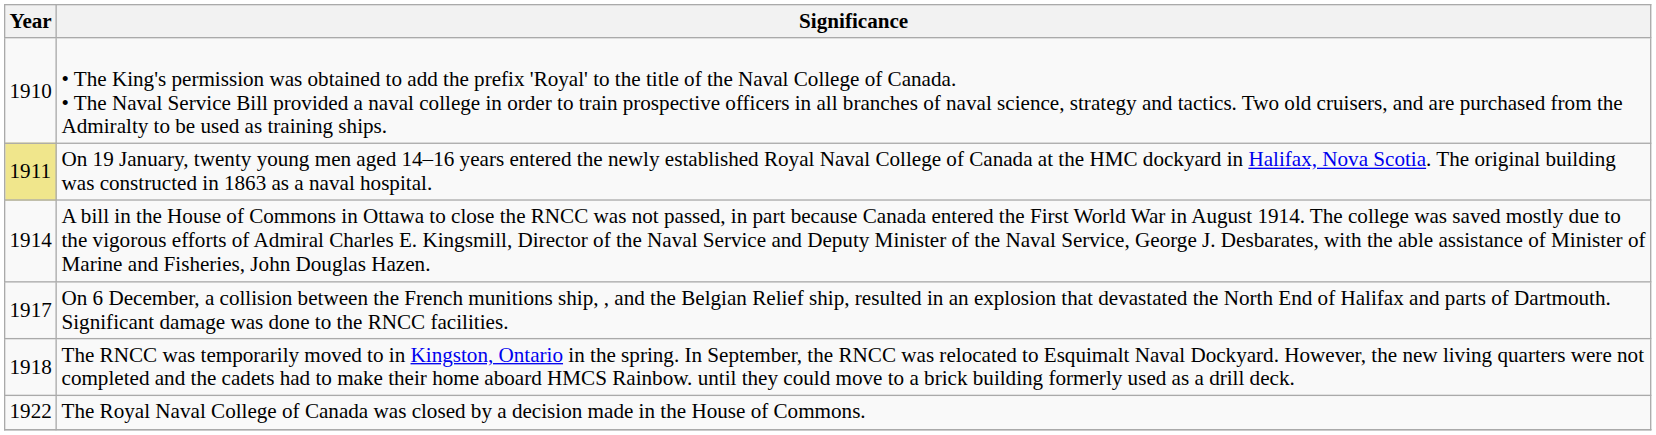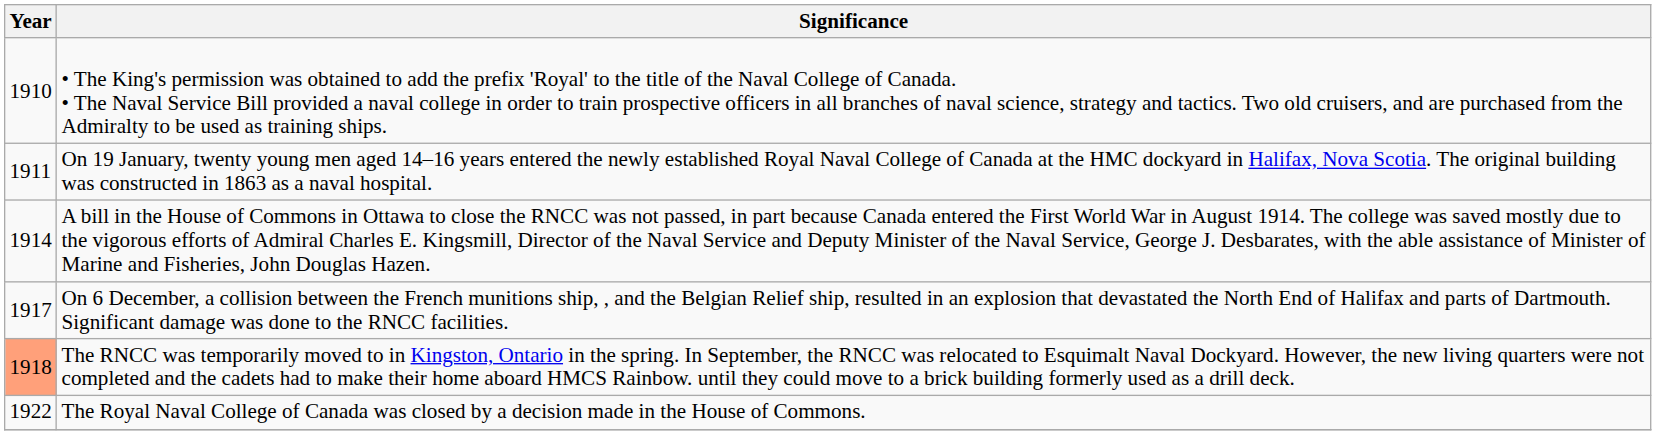(30, 171) khaki background -> (30, 171) no background
(31, 366) no background -> (31, 366) lightsalmon background
